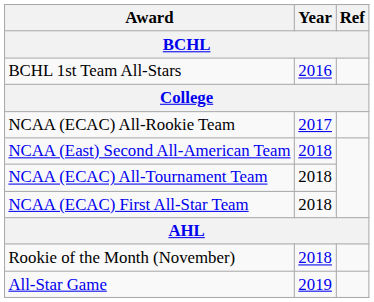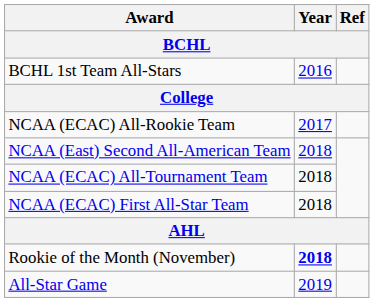(315, 257) normal -> (315, 257) bold
